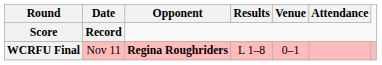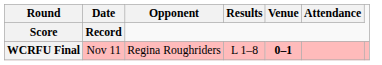(178, 50) bold -> (174, 50) normal
(291, 50) normal -> (283, 50) bold
